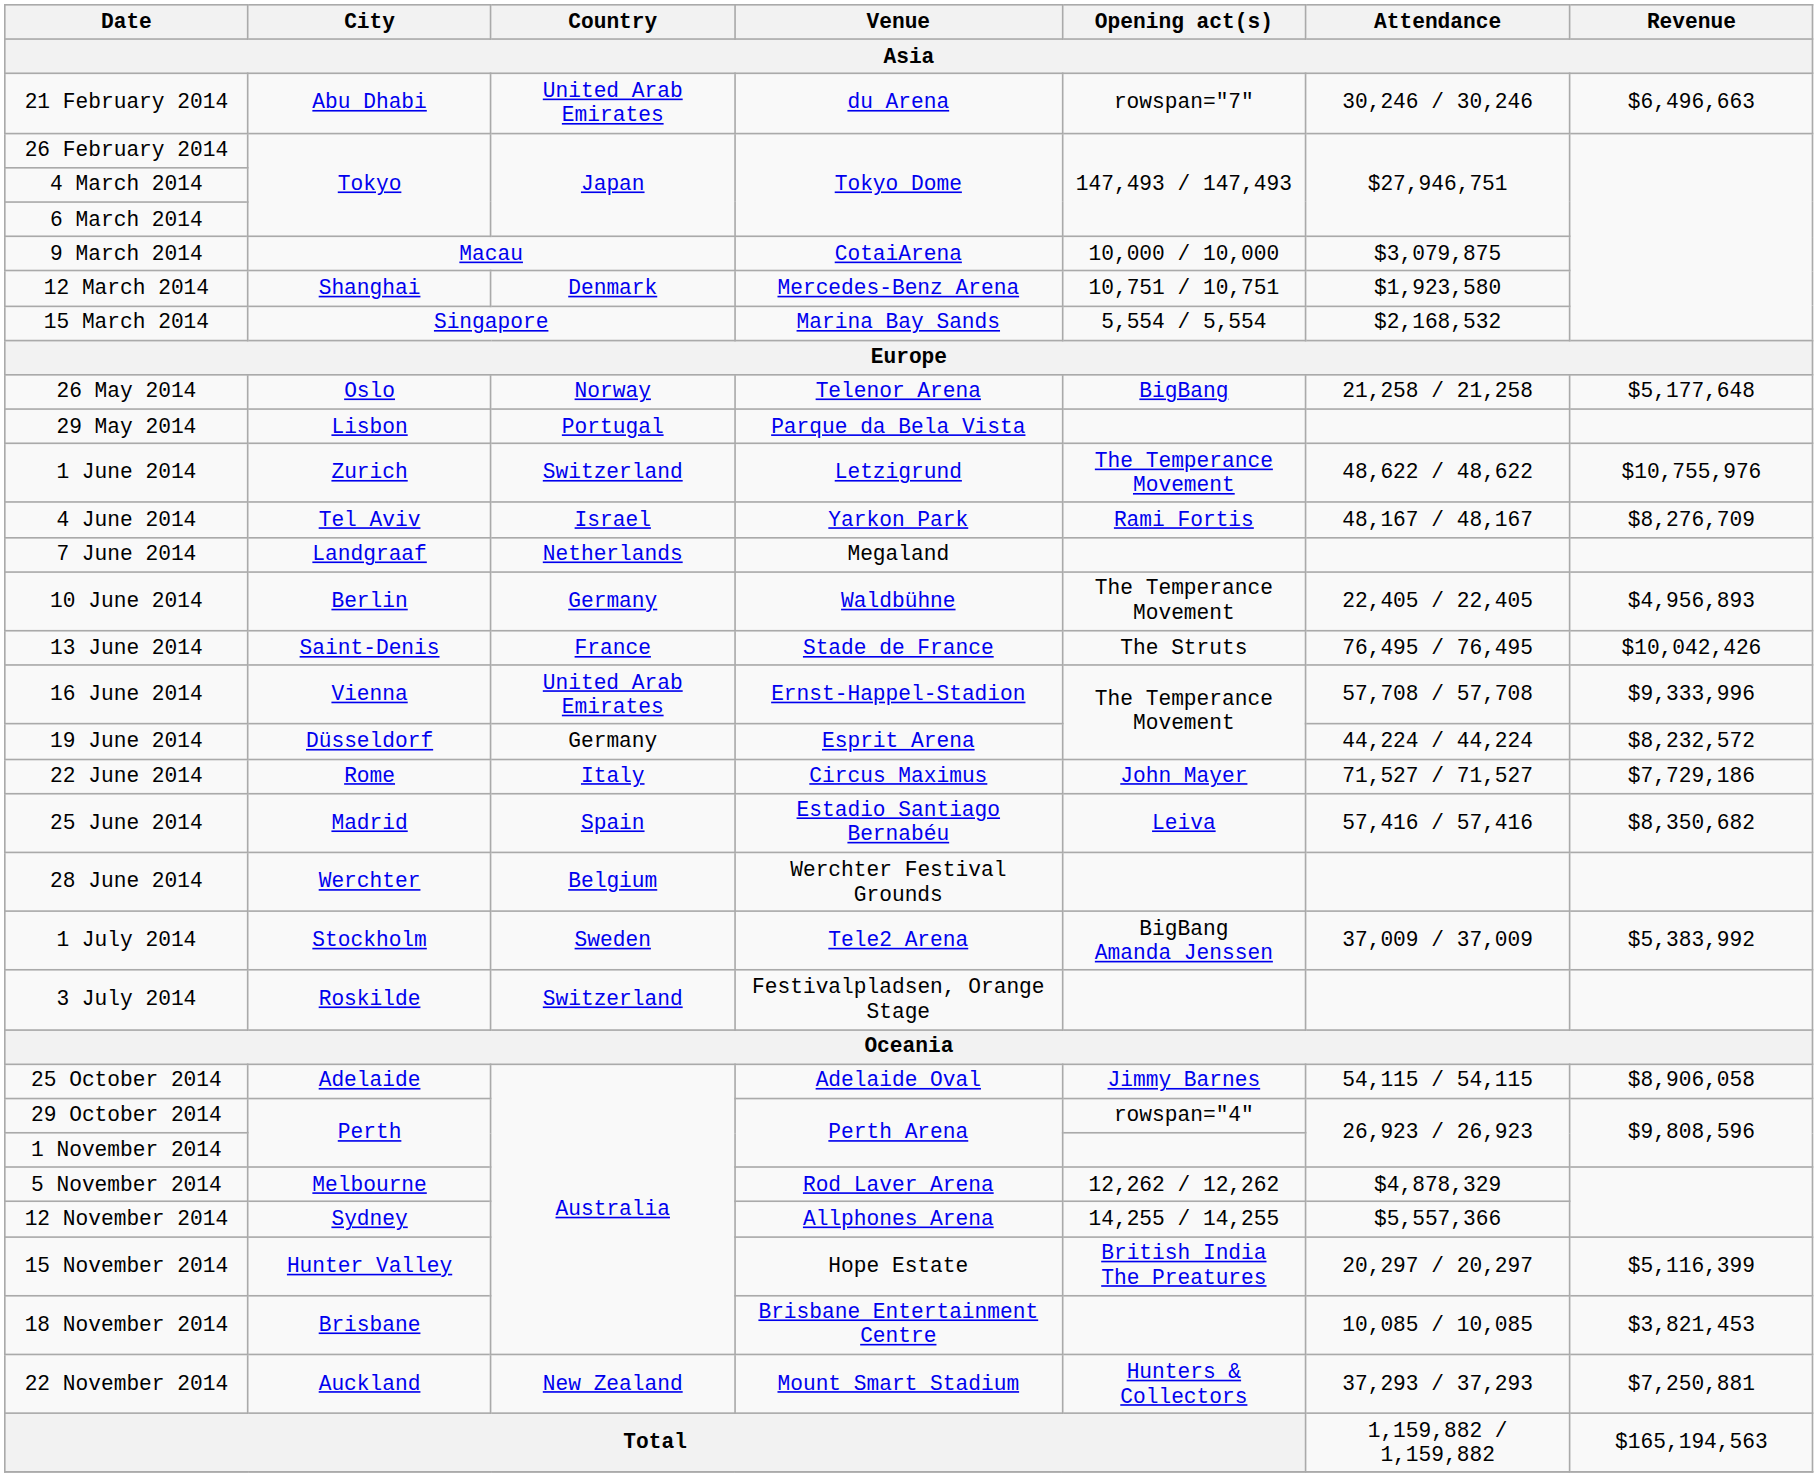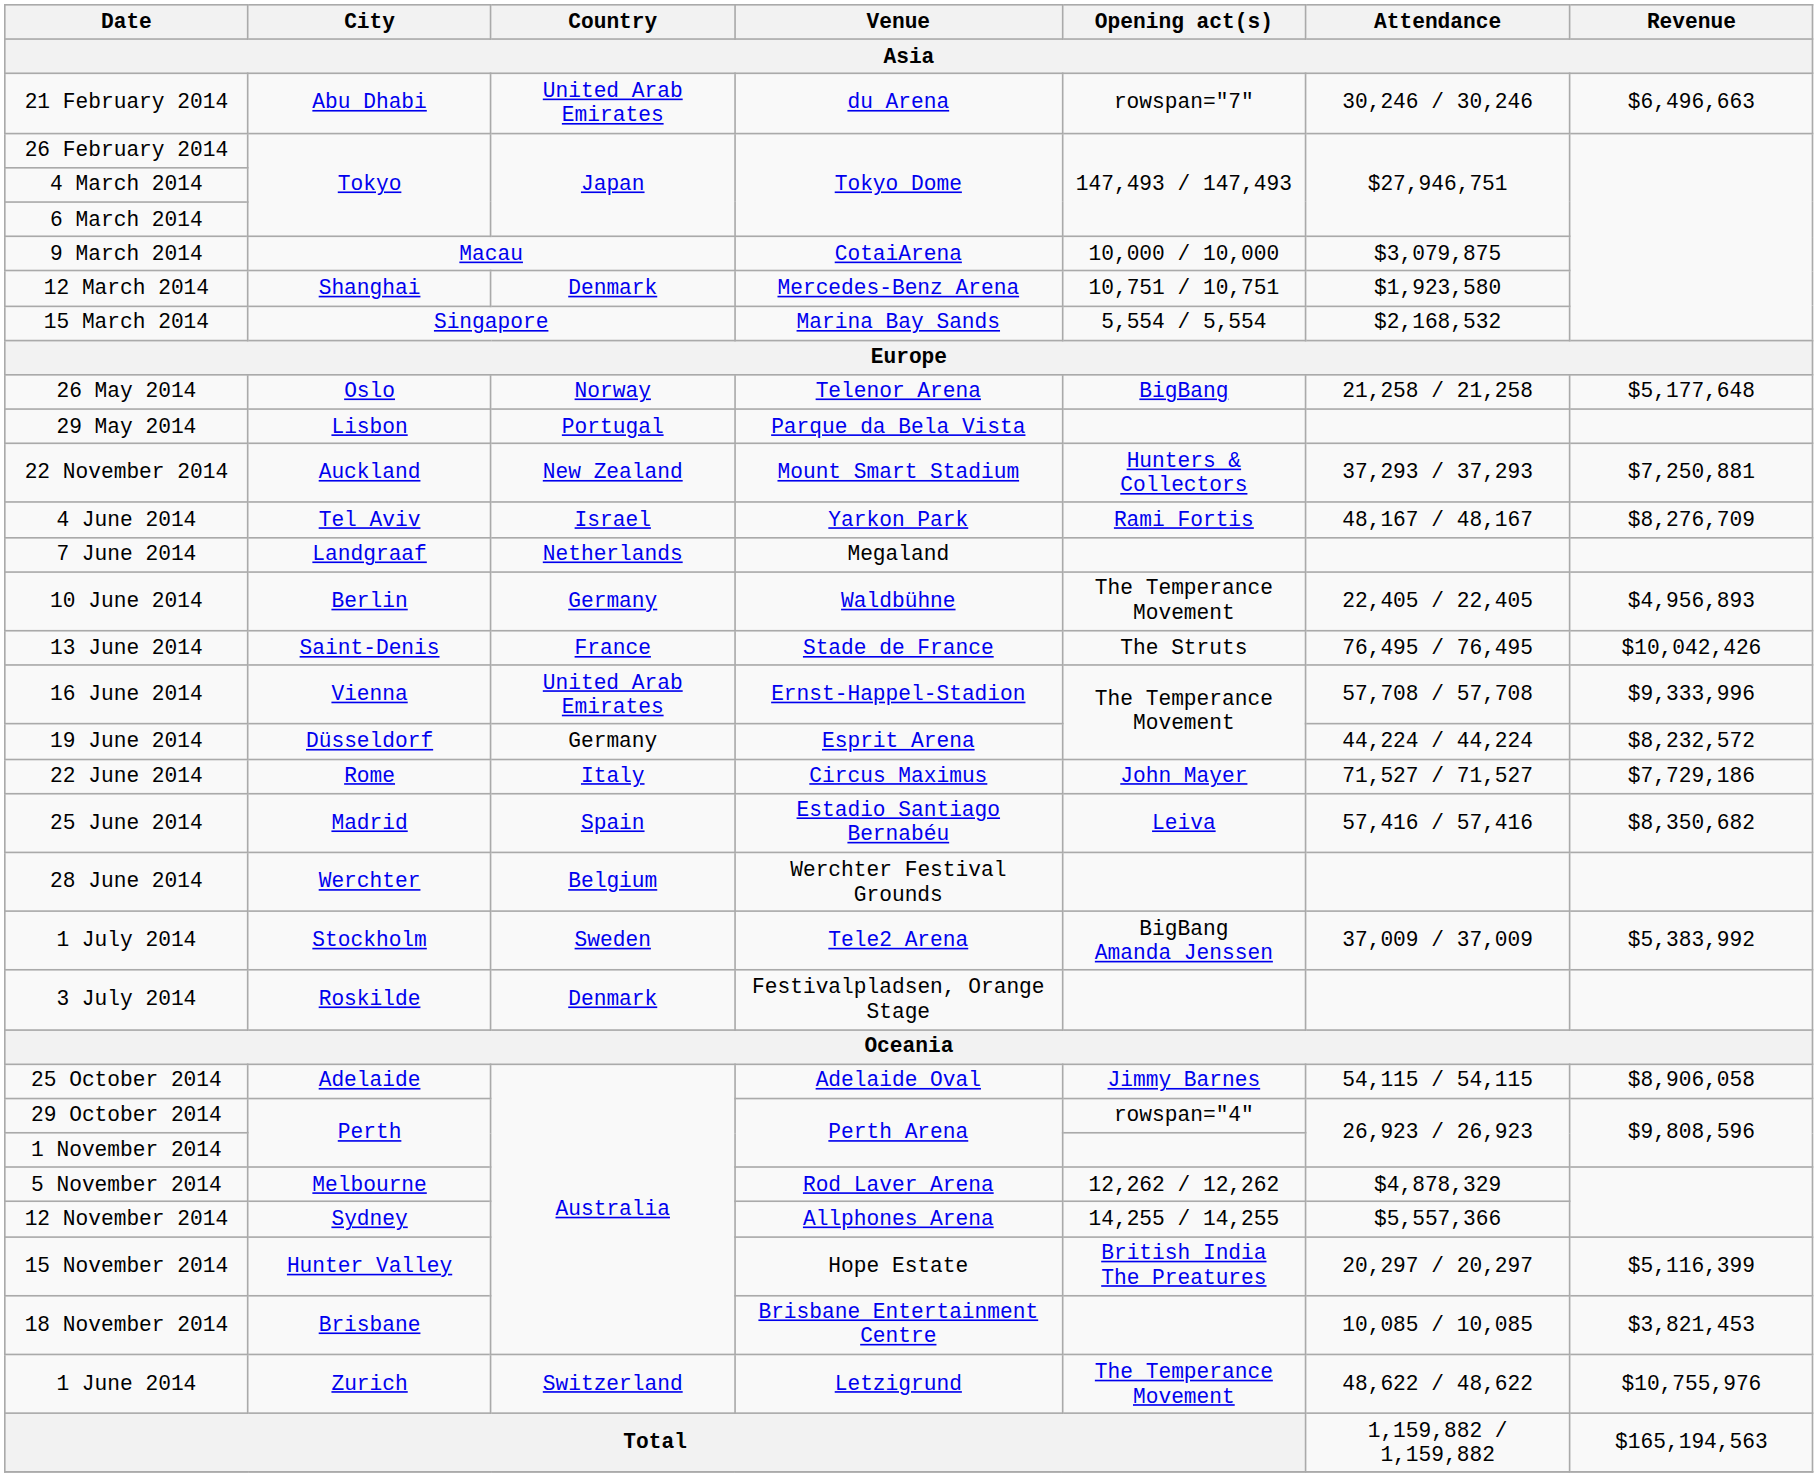rows swapped: (126, 473) <-> (126, 1384)
(613, 1000) Switzerland -> (613, 1000) Denmark
